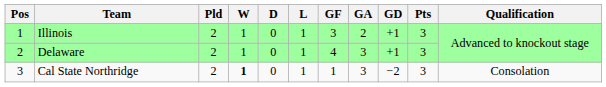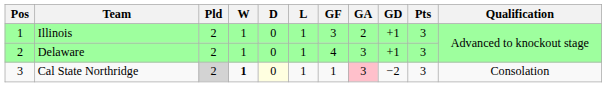(214, 71) no background -> (214, 71) lightgrey background
(273, 71) no background -> (273, 71) lightyellow background
(363, 71) no background -> (363, 71) pink background
